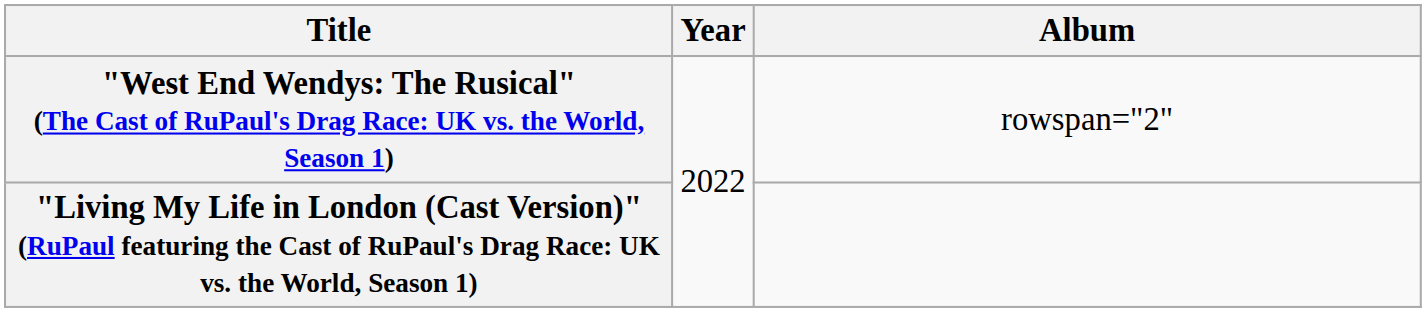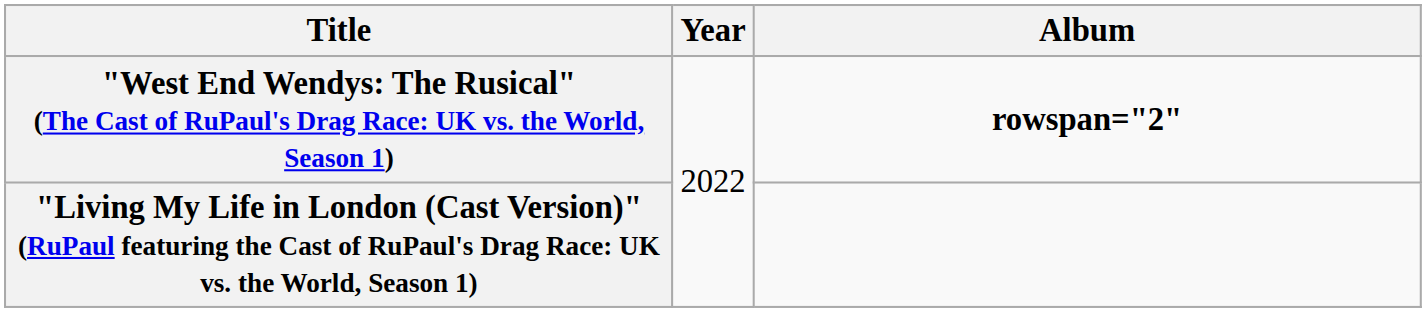(1087, 118) normal -> (1087, 118) bold
